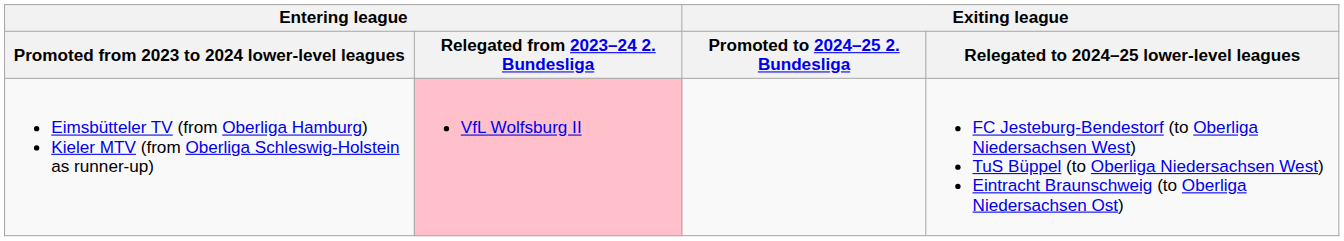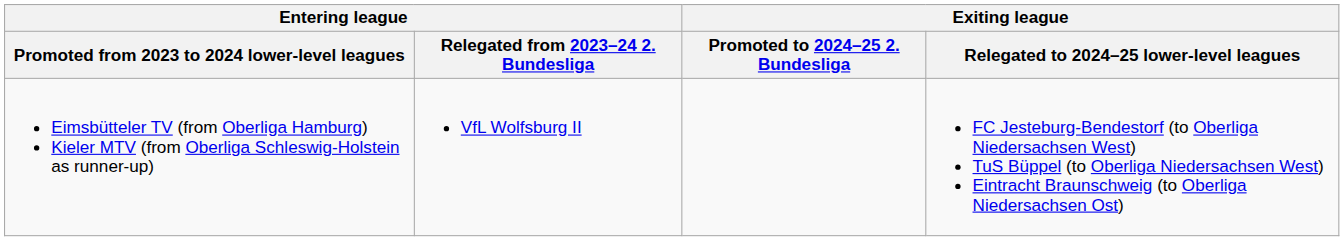(548, 128) pink background -> (548, 128) no background
